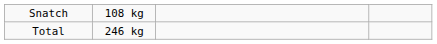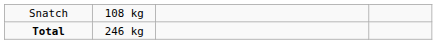(48, 31) normal -> (48, 31) bold
